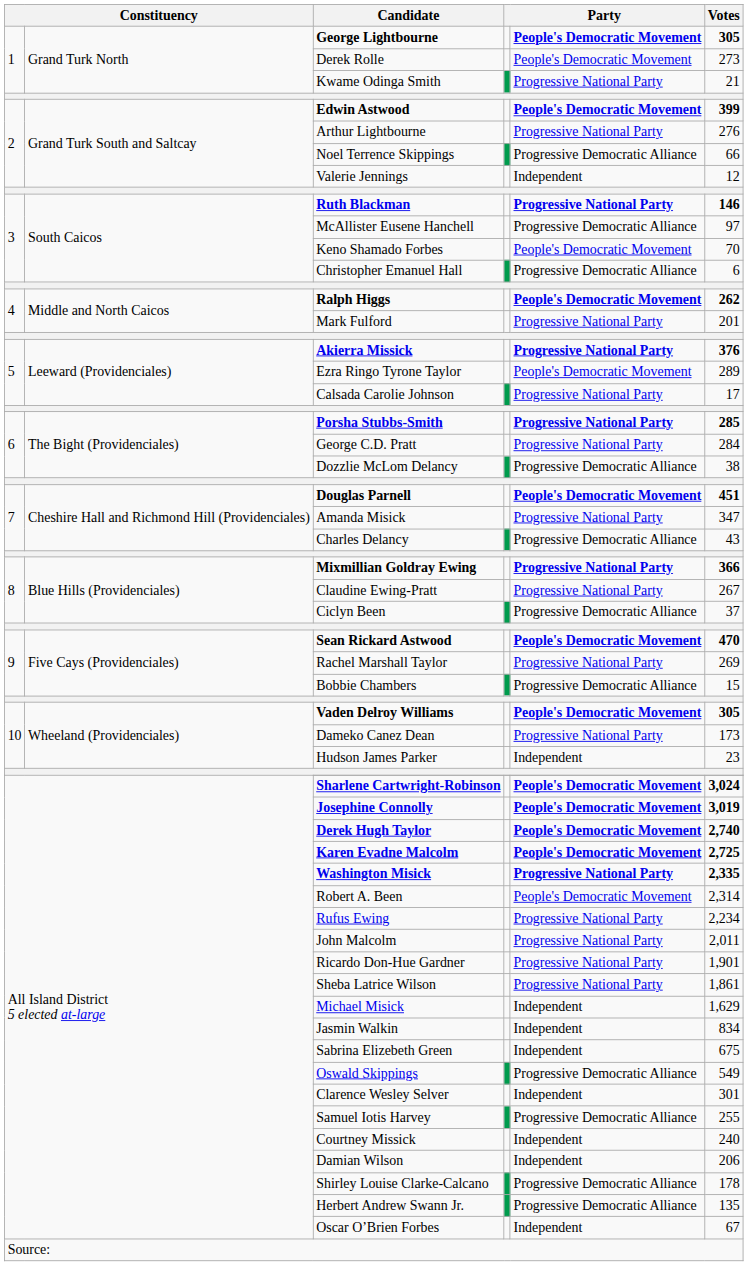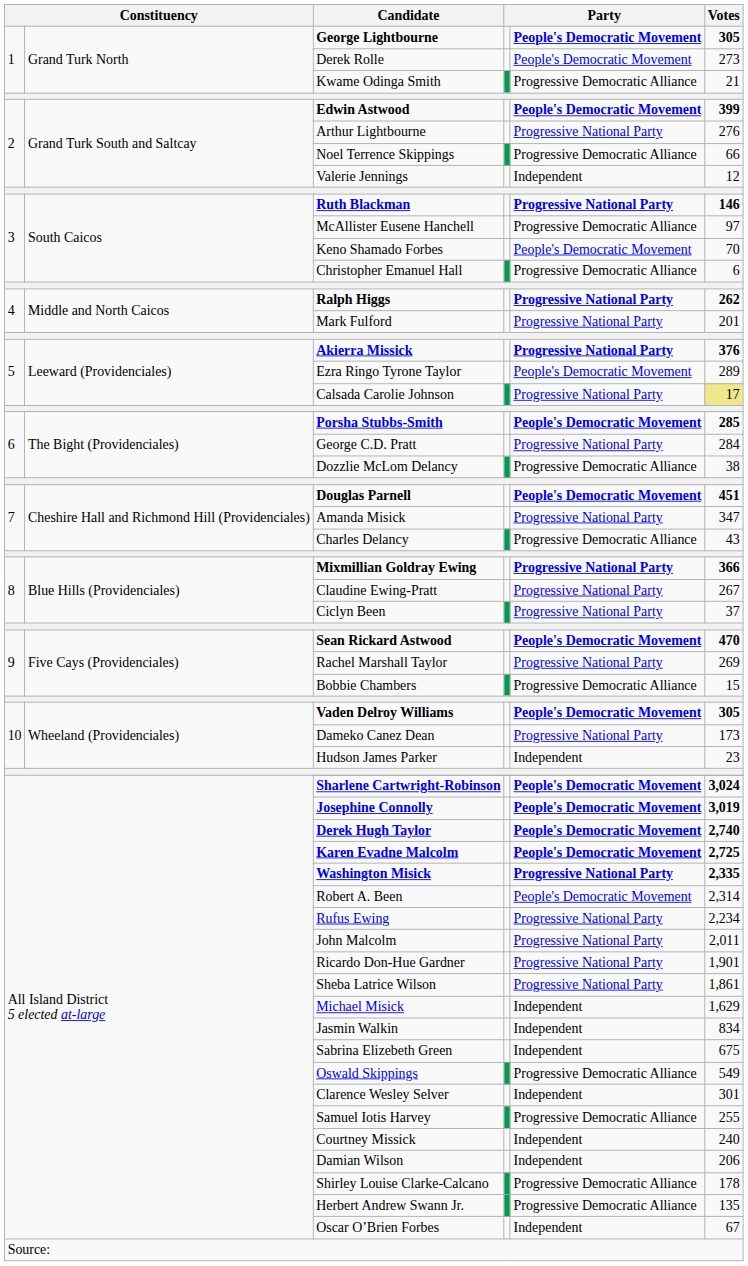(588, 81) Progressive National Party -> (605, 81) Progressive Democratic Alliance
(607, 299) People's Democratic Movement -> (593, 299) Progressive National Party
(733, 394) no background -> (733, 394) khaki background
(593, 422) Progressive National Party -> (607, 422) People's Democratic Movement
(605, 612) Progressive Democratic Alliance -> (588, 612) Progressive National Party
